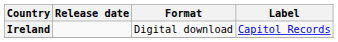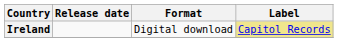(284, 30) no background -> (284, 30) khaki background
